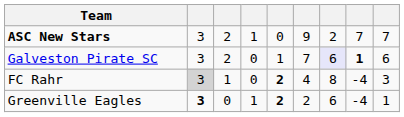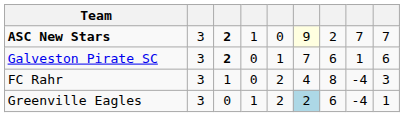(227, 37) normal -> (227, 37) bold
(307, 37) no background -> (307, 37) lightyellow background
(227, 58) normal -> (227, 58) bold
(333, 58) lavender background -> (333, 58) no background
(359, 58) bold -> (359, 58) normal
(201, 79) lightgrey background -> (201, 79) no background
(280, 79) bold -> (280, 79) normal
(201, 101) bold -> (201, 101) normal
(280, 101) bold -> (280, 101) normal
(307, 101) no background -> (307, 101) lightblue background
